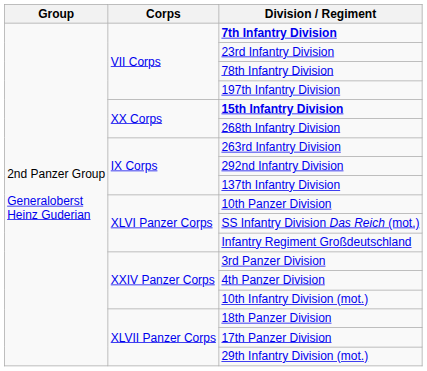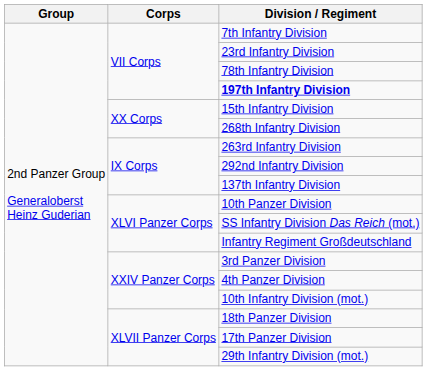(279, 33) bold -> (274, 33) normal
(281, 90) normal -> (286, 90) bold
(282, 109) bold -> (277, 109) normal
